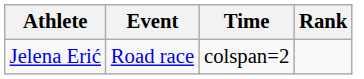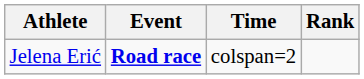(153, 56) normal -> (156, 56) bold
